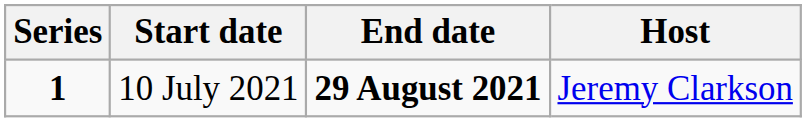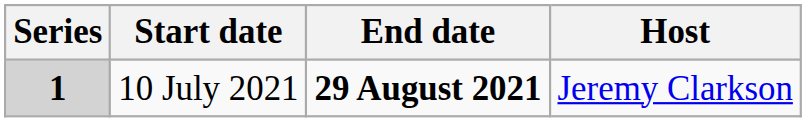(58, 87) no background -> (58, 87) lightgrey background
